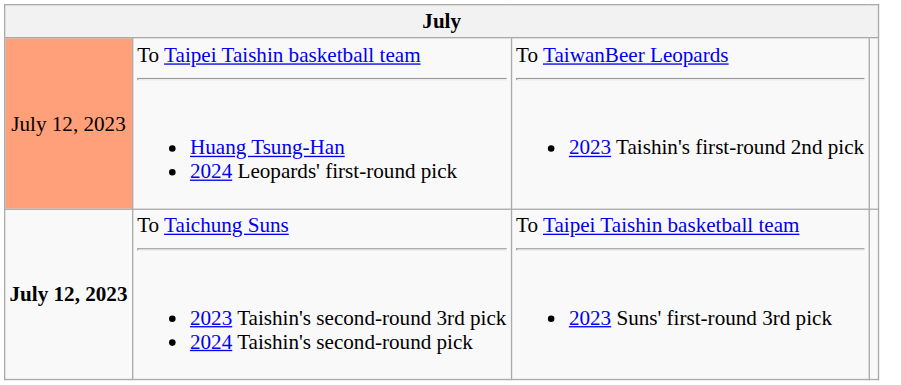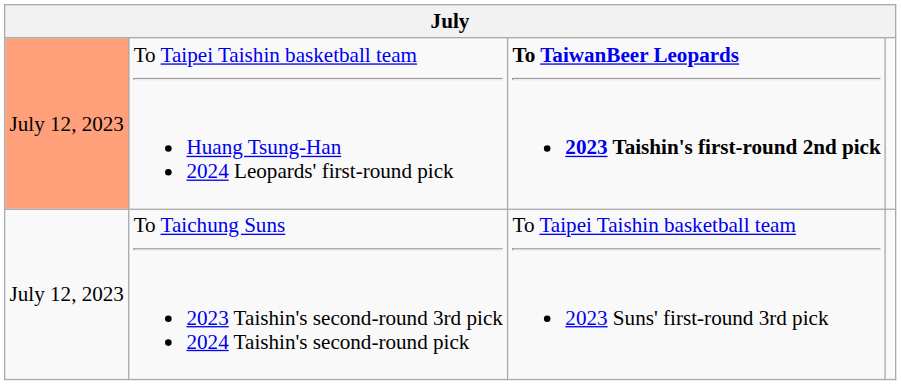(690, 101) normal -> (697, 101) bold
(68, 294) bold -> (67, 294) normal
